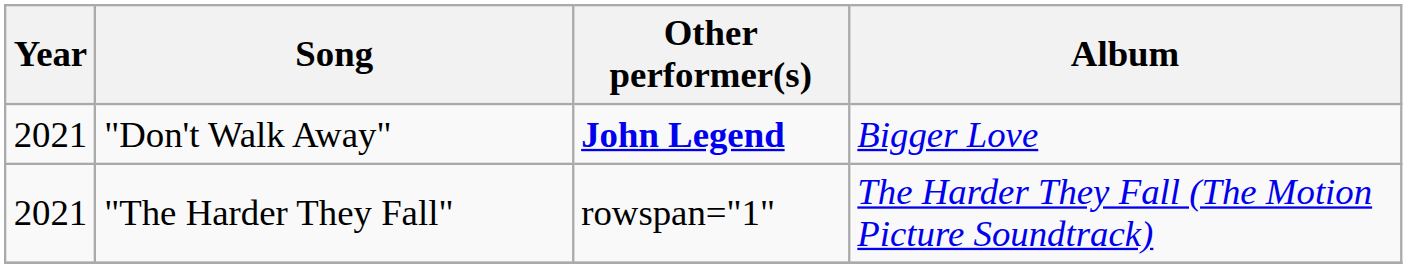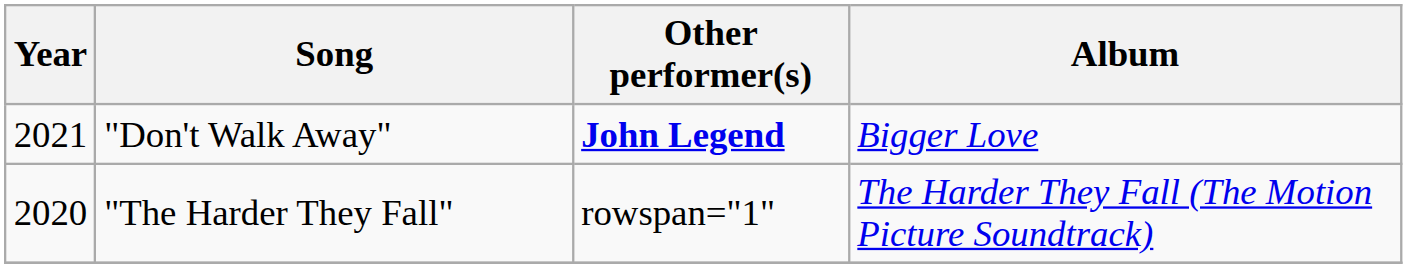(50, 212) 2021 -> (50, 212) 2020
